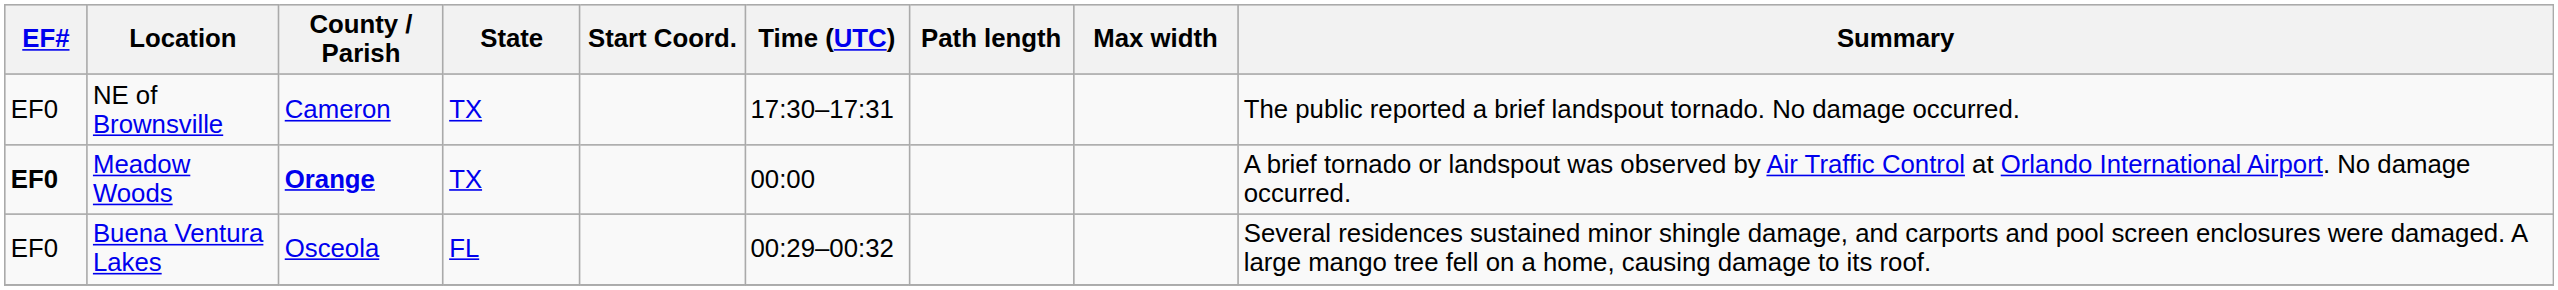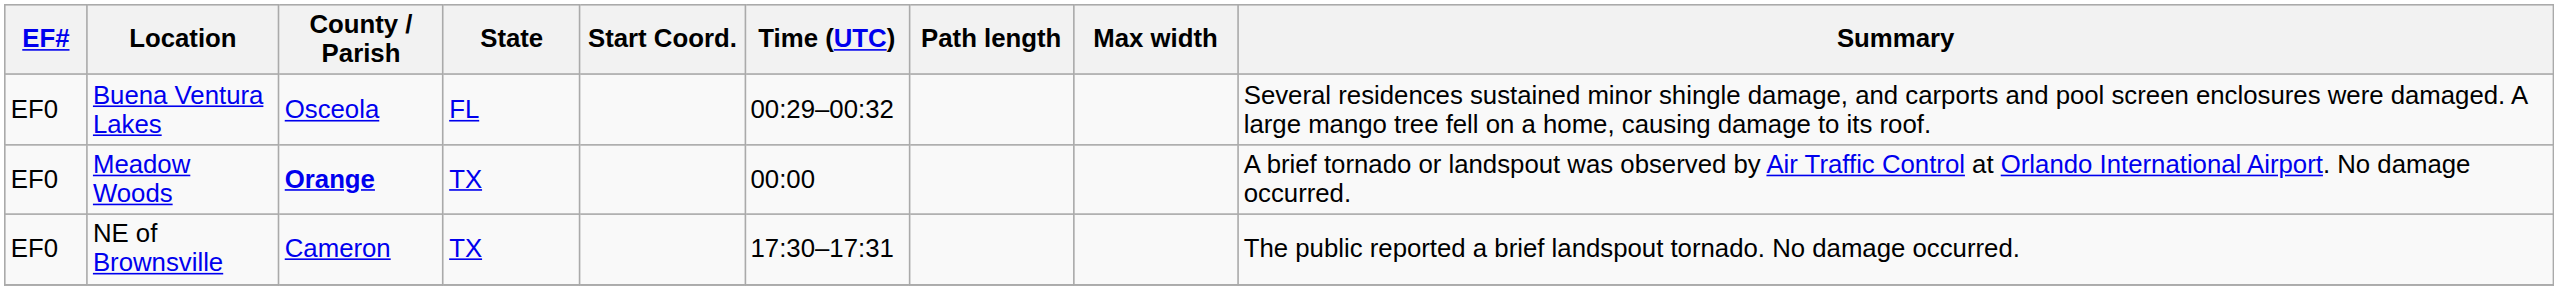rows swapped: (158, 109) <-> (178, 248)
(34, 179) bold -> (34, 179) normal
